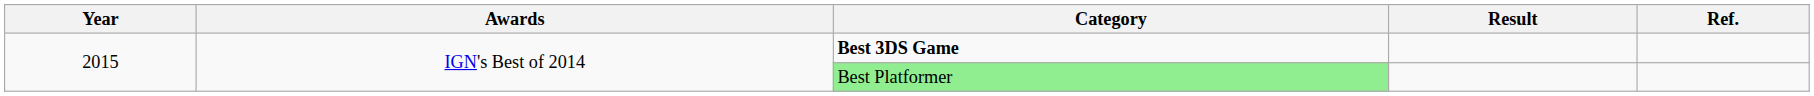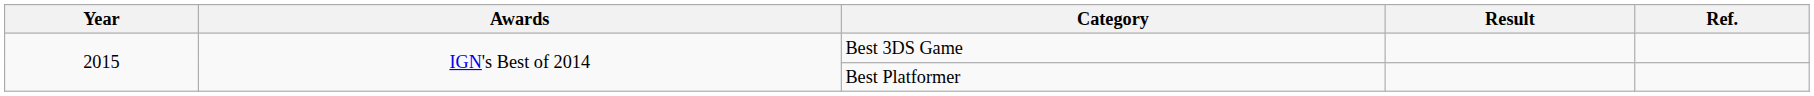(898, 47) bold -> (904, 47) normal
(895, 76) lightgreen background -> (903, 76) no background
